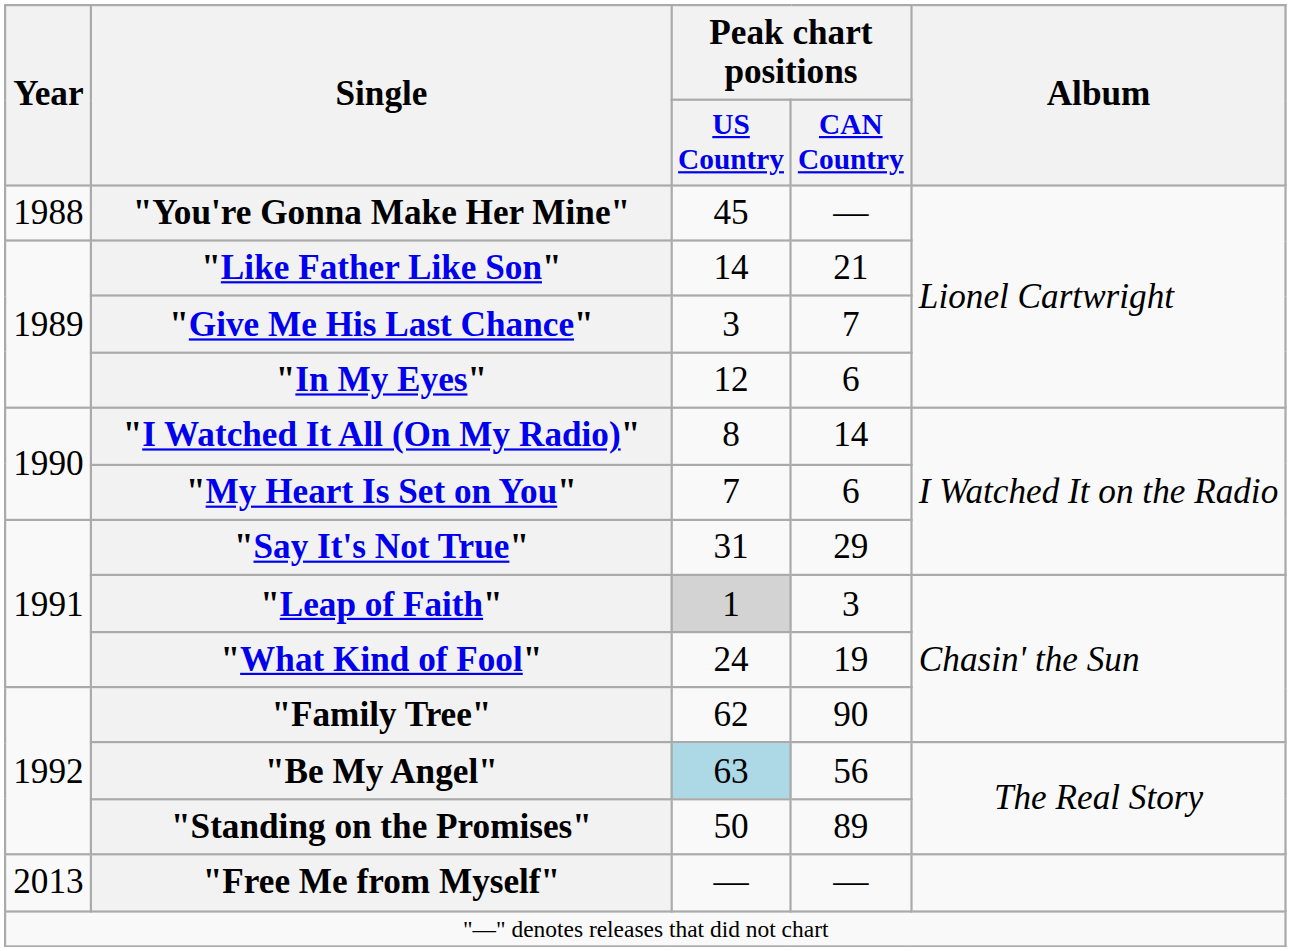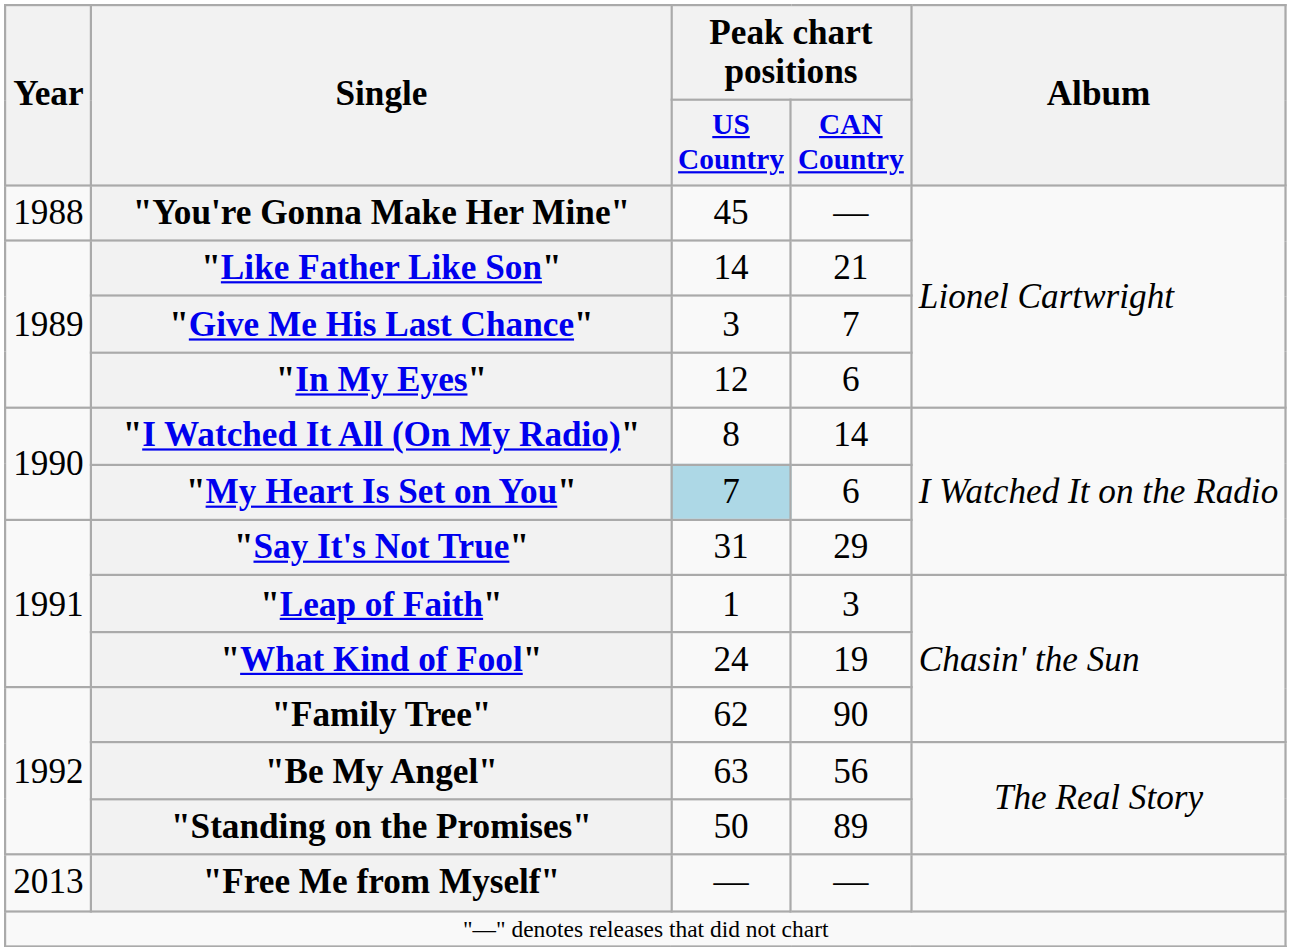(731, 491) no background -> (731, 491) lightblue background
(731, 602) lightgrey background -> (731, 602) no background
(731, 770) lightblue background -> (731, 770) no background
